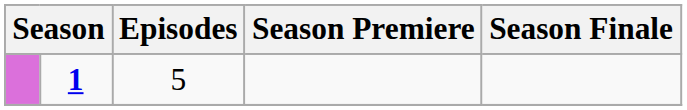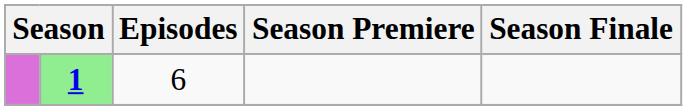(76, 79) no background -> (76, 79) lightgreen background
(178, 79) 5 -> (178, 79) 6
